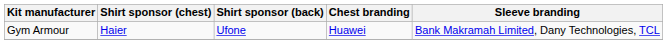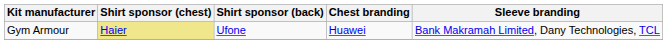(114, 30) no background -> (114, 30) khaki background
